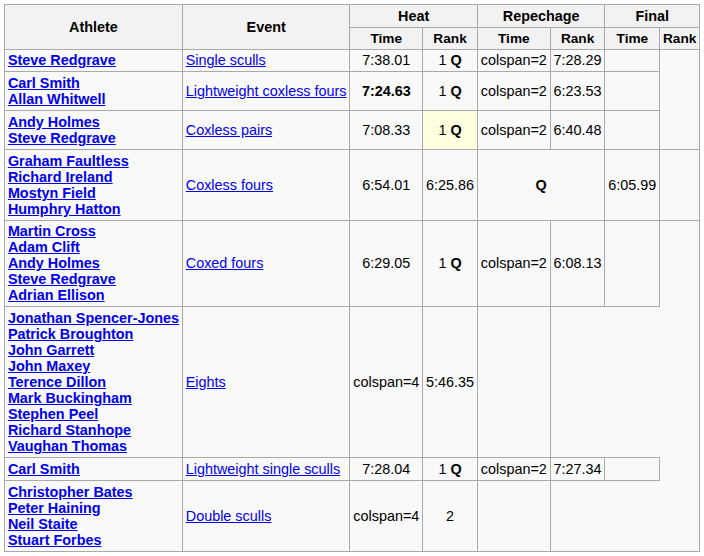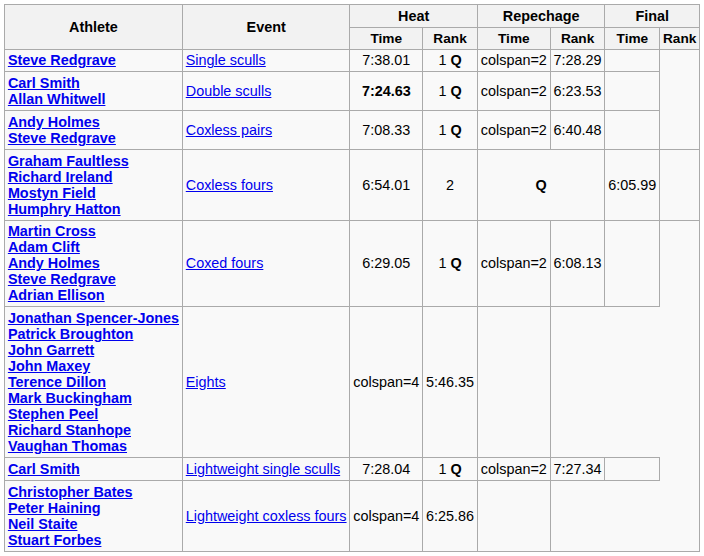(266, 91) Lightweight coxless fours -> (229, 91) Double sculls
(450, 130) lightyellow background -> (450, 130) no background
(450, 185) 6:25.86 -> (450, 185) 2
(229, 516) Double sculls -> (266, 516) Lightweight coxless fours
(450, 516) 2 -> (450, 516) 6:25.86
